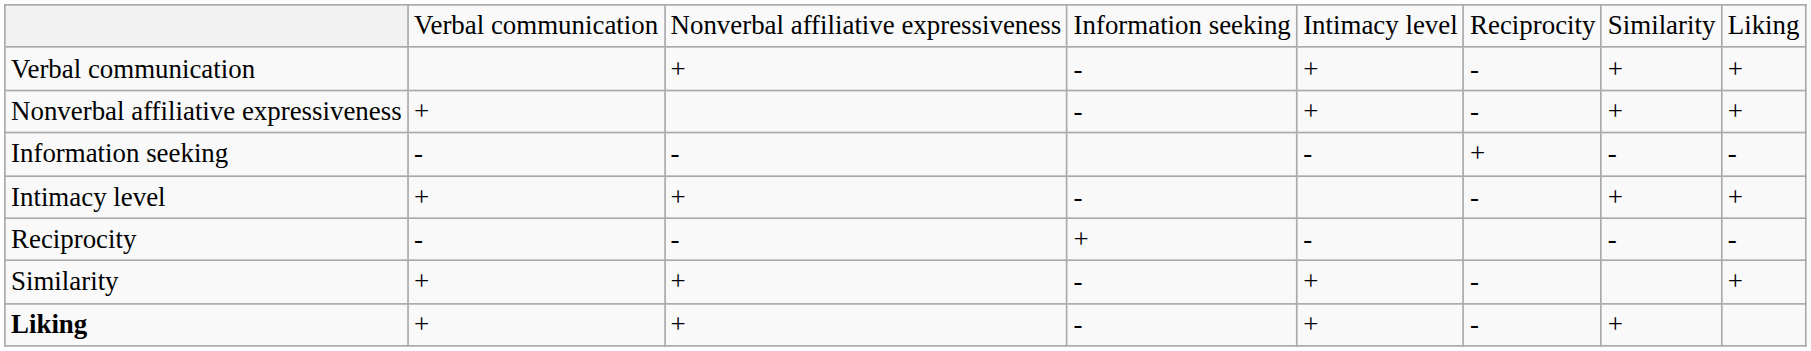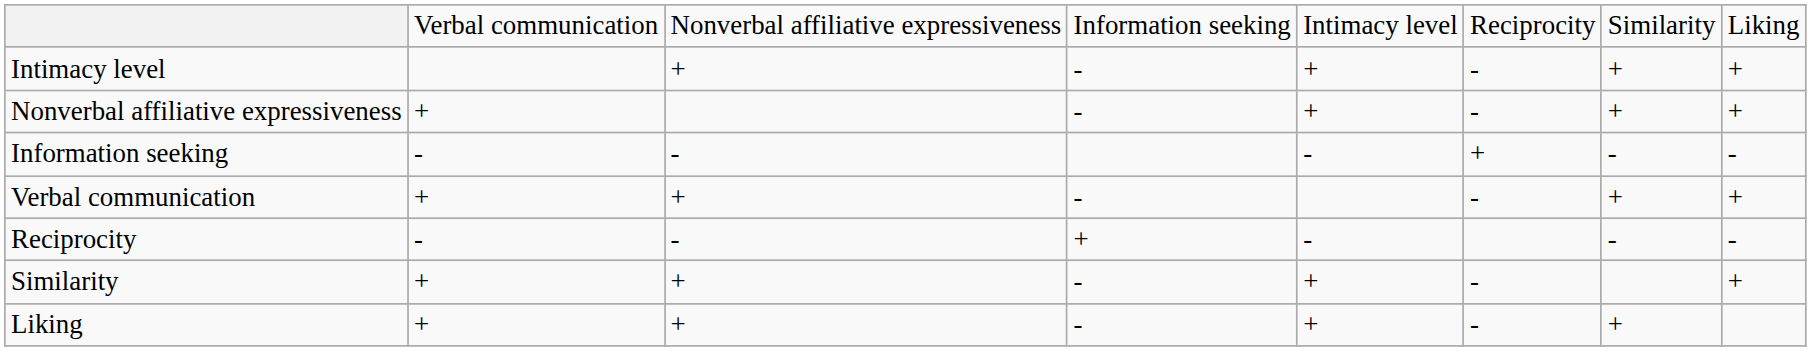(133, 68) Verbal communication -> (88, 68) Intimacy level
(88, 196) Intimacy level -> (133, 196) Verbal communication
(49, 324) bold -> (47, 324) normal
